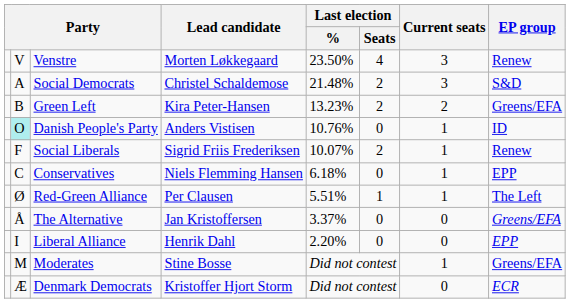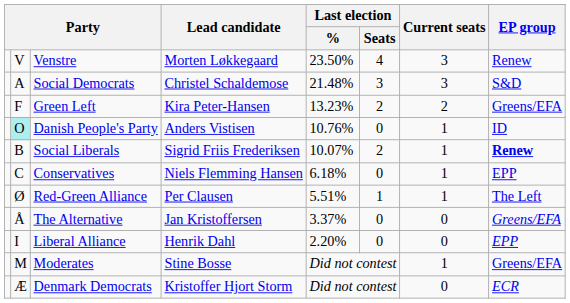(380, 83) 2 -> (380, 83) 3
(19, 106) B -> (18, 106) F
(18, 151) F -> (19, 151) B
(512, 151) normal -> (513, 151) bold
